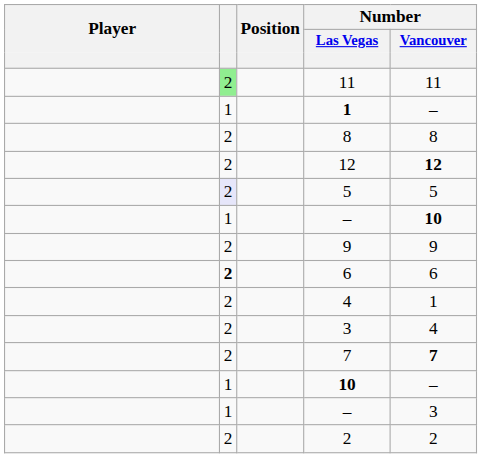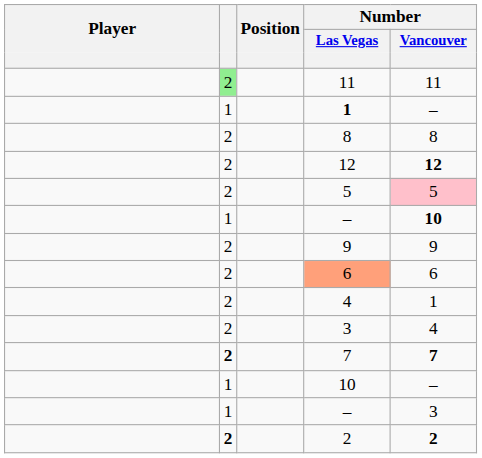(228, 191) lavender background -> (228, 191) no background
(433, 191) no background -> (433, 191) pink background
(228, 274) bold -> (228, 274) normal
(347, 274) no background -> (347, 274) lightsalmon background
(228, 356) normal -> (228, 356) bold
(347, 383) bold -> (347, 383) normal
(228, 438) normal -> (228, 438) bold
(433, 438) normal -> (433, 438) bold
